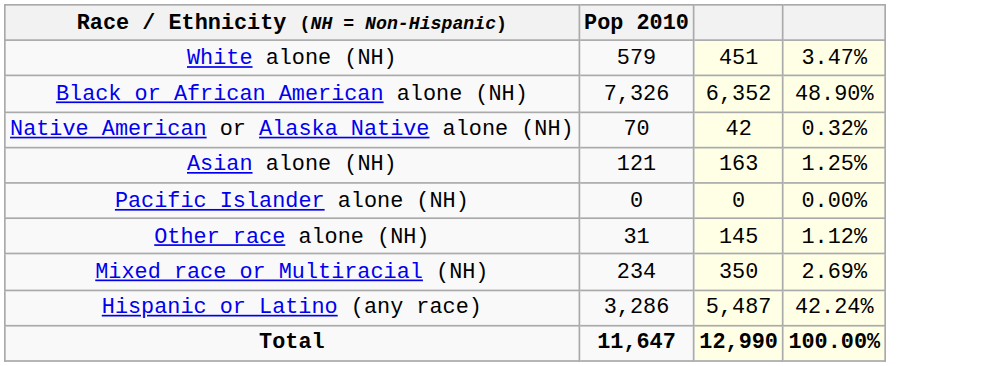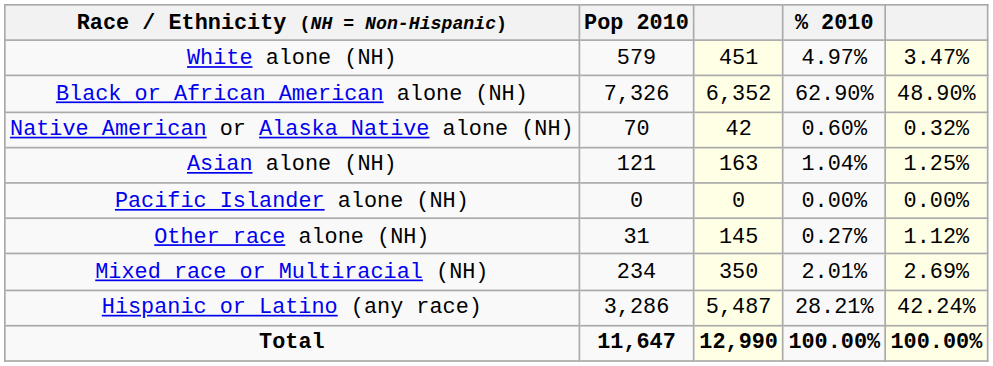+ column: (834, 23)
